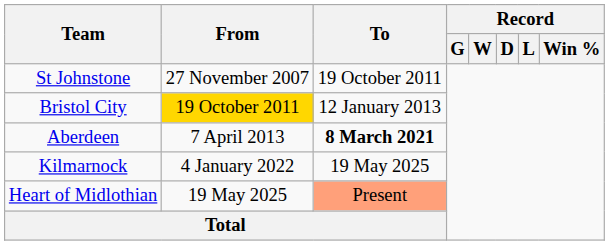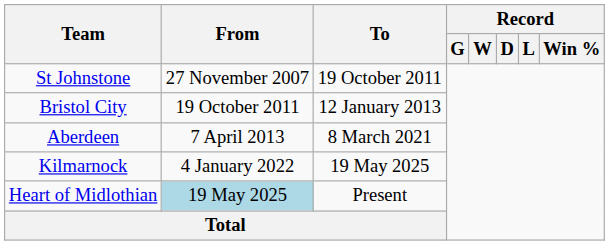(238, 107) gold background -> (238, 107) no background
(380, 136) bold -> (380, 136) normal
(237, 195) no background -> (237, 195) lightblue background
(380, 195) lightsalmon background -> (380, 195) no background
